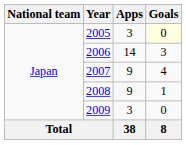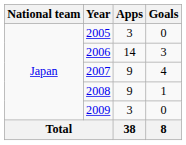(164, 33) lightyellow background -> (164, 33) no background
